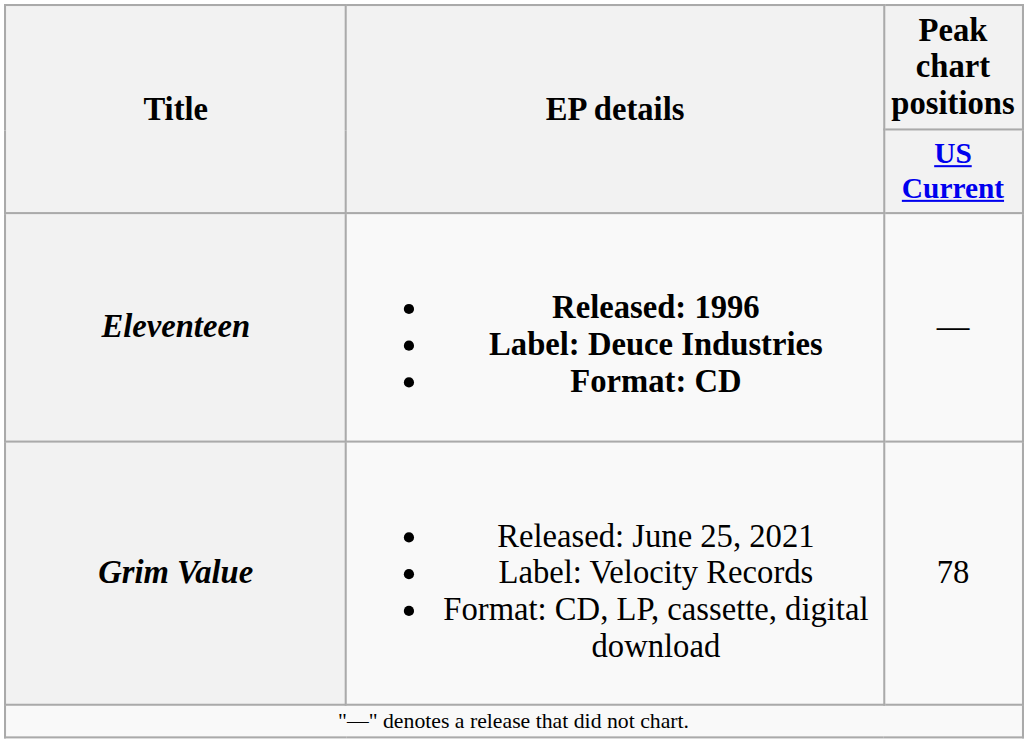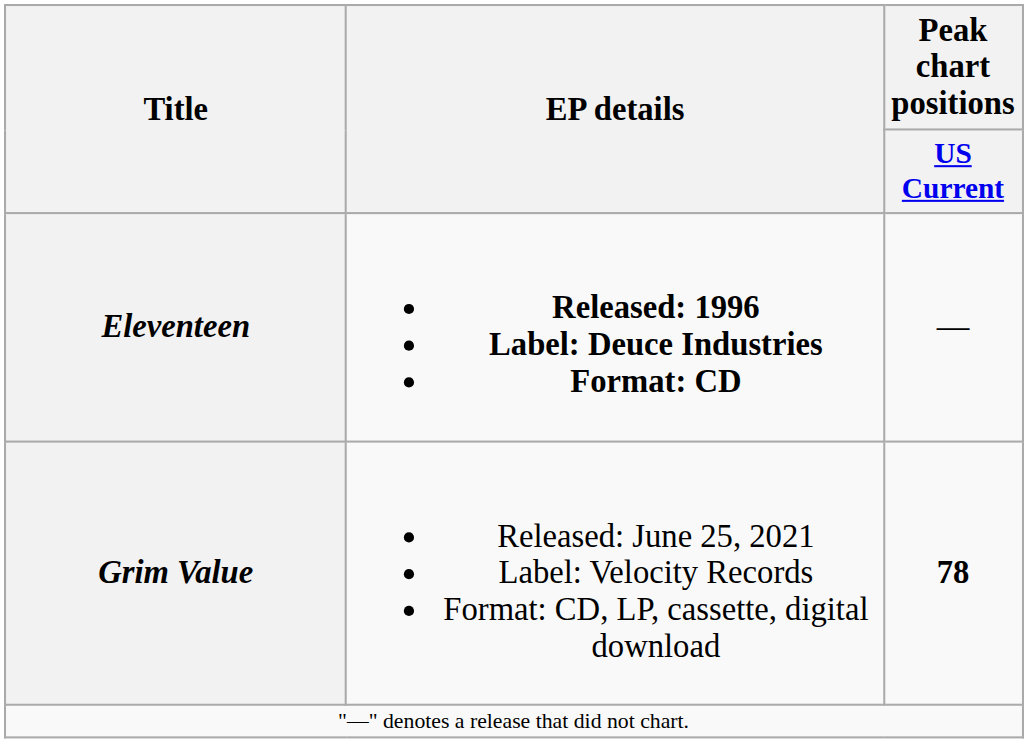(953, 572) normal -> (953, 572) bold
